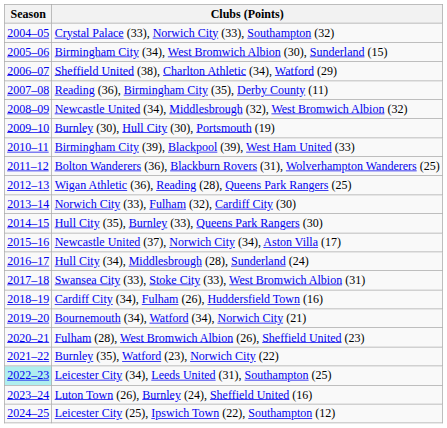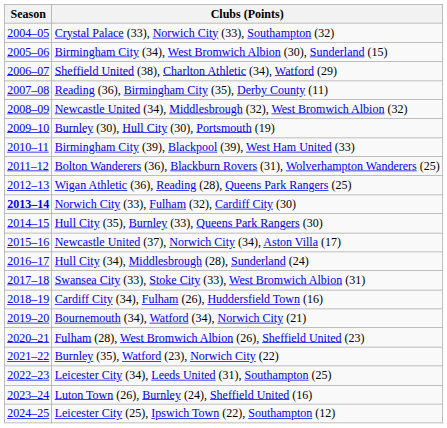(28, 204) normal -> (28, 204) bold
(28, 375) paleturquoise background -> (28, 375) no background
